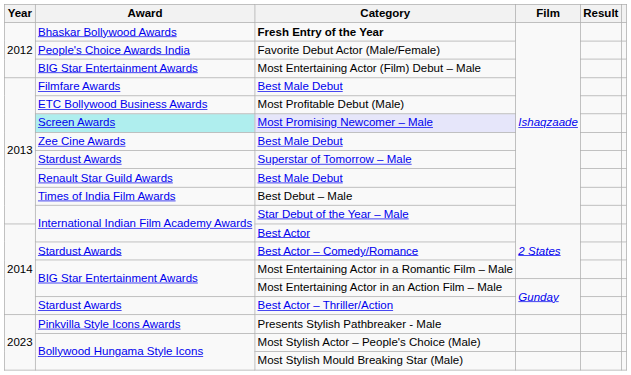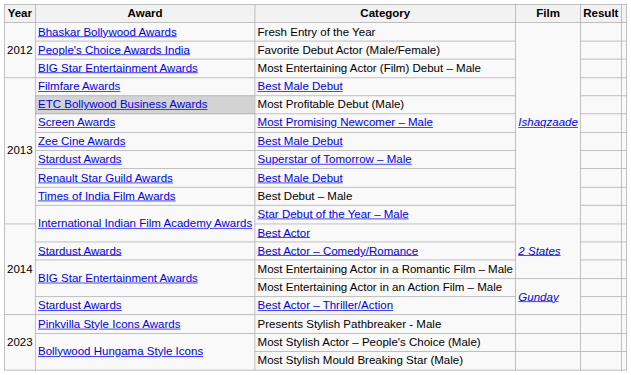(321, 31) bold -> (316, 31) normal
(123, 104) no background -> (123, 104) lightgrey background
(77, 123) paleturquoise background -> (77, 123) no background
(345, 123) lavender background -> (345, 123) no background
